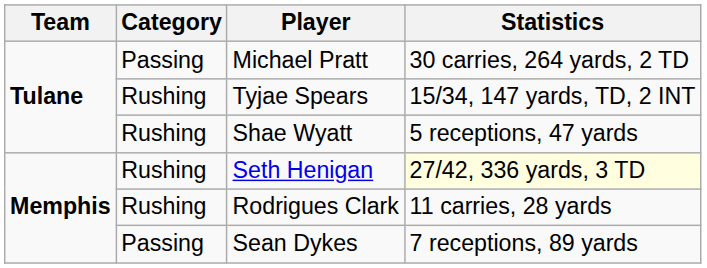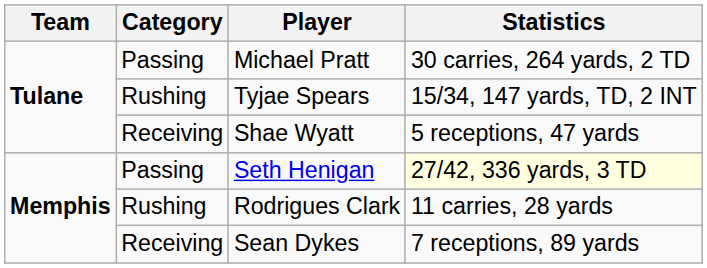(164, 133) Rushing -> (172, 133) Receiving
(164, 170) Rushing -> (163, 170) Passing
(163, 243) Passing -> (172, 243) Receiving
